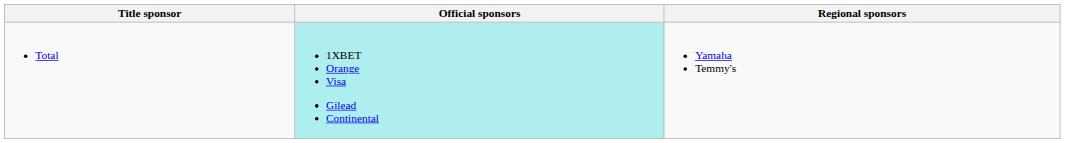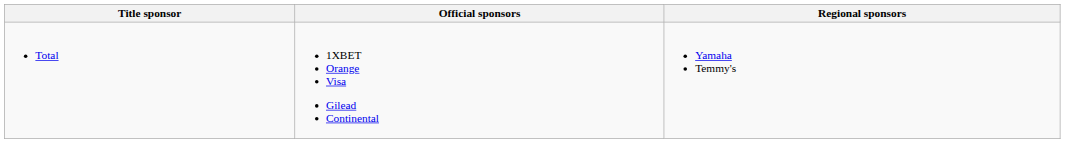(480, 87) paleturquoise background -> (480, 87) no background
